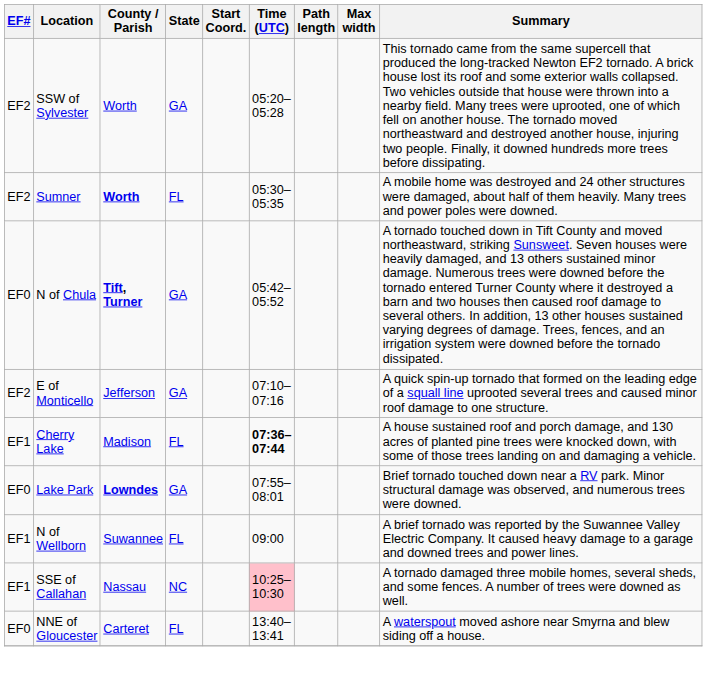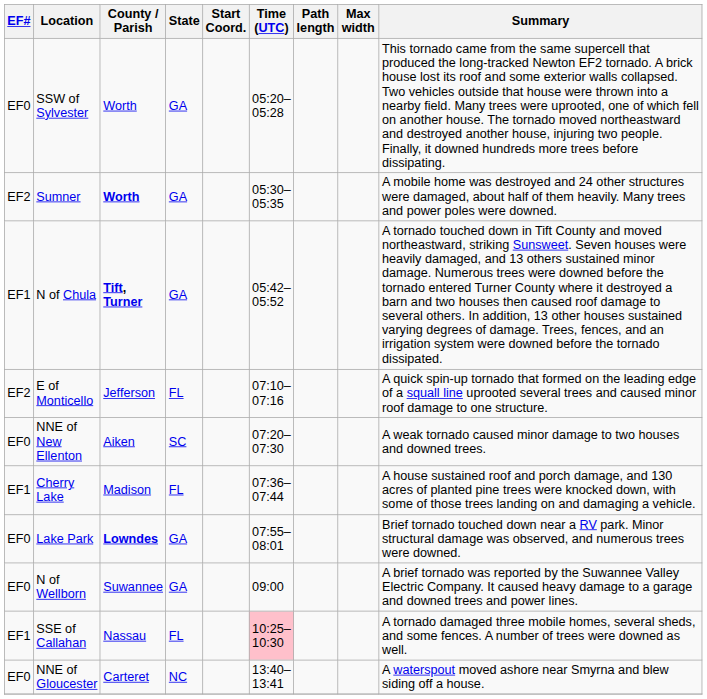(19, 105) EF2 -> (19, 105) EF0
(176, 196) FL -> (178, 196) GA
(19, 295) EF0 -> (19, 295) EF1
(178, 393) GA -> (176, 393) FL
+ row: (59, 441)
(272, 441) bold -> (271, 490) normal
(19, 538) EF1 -> (19, 587) EF0
(176, 538) FL -> (178, 587) GA
(178, 587) NC -> (176, 635) FL
(176, 628) FL -> (178, 677) NC
